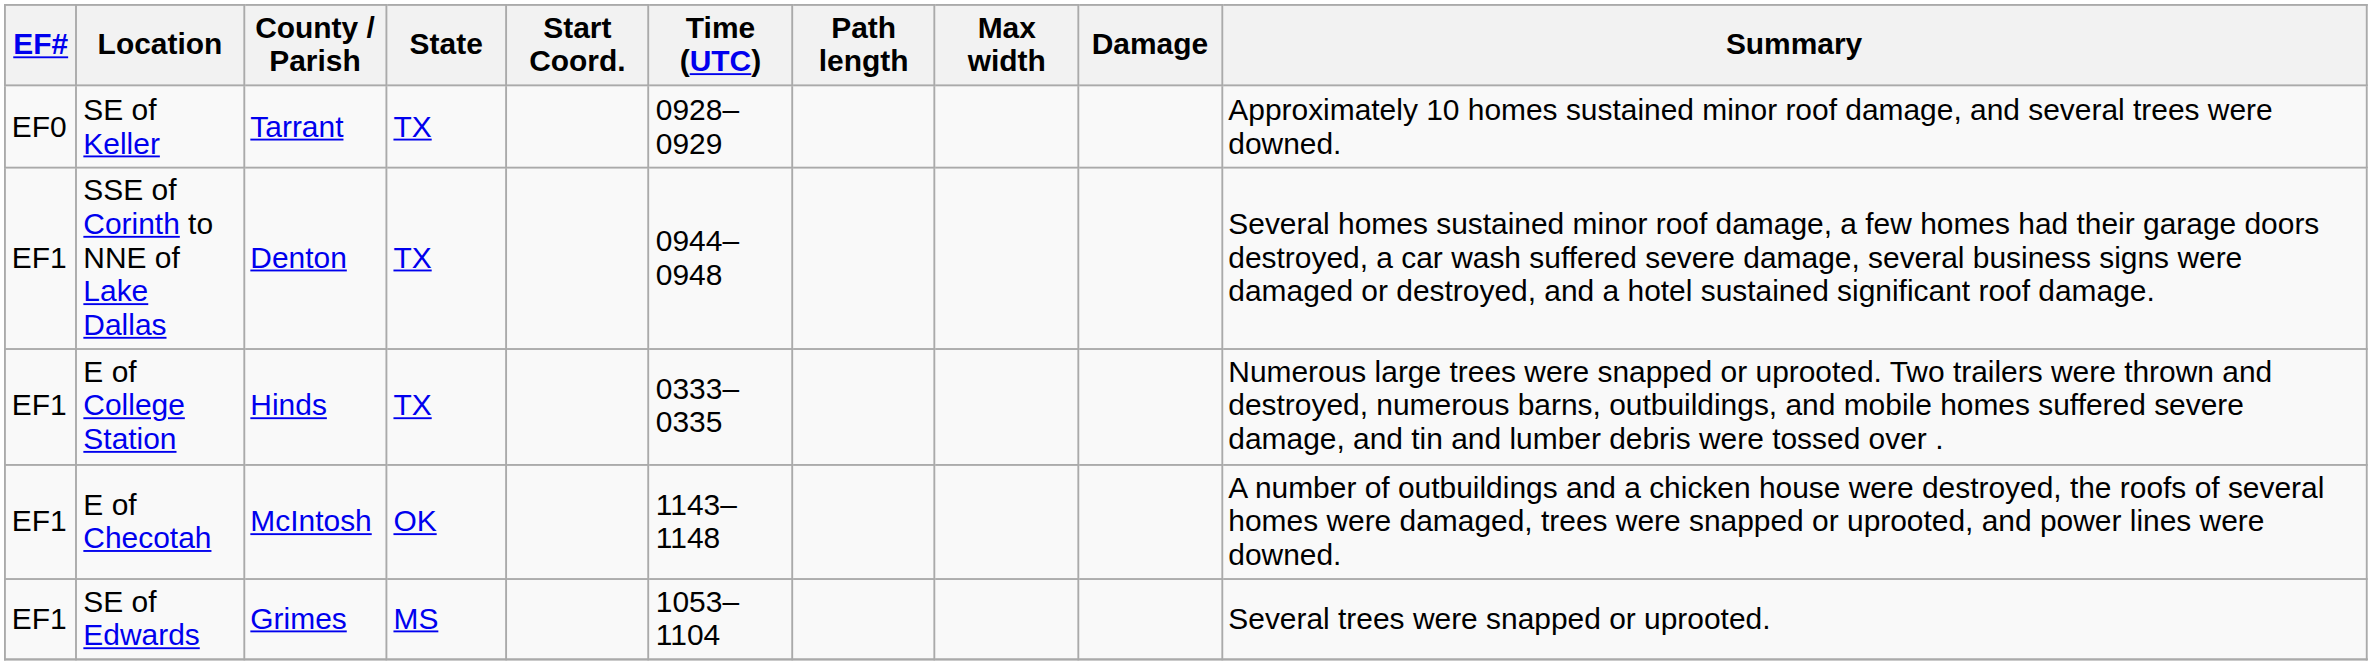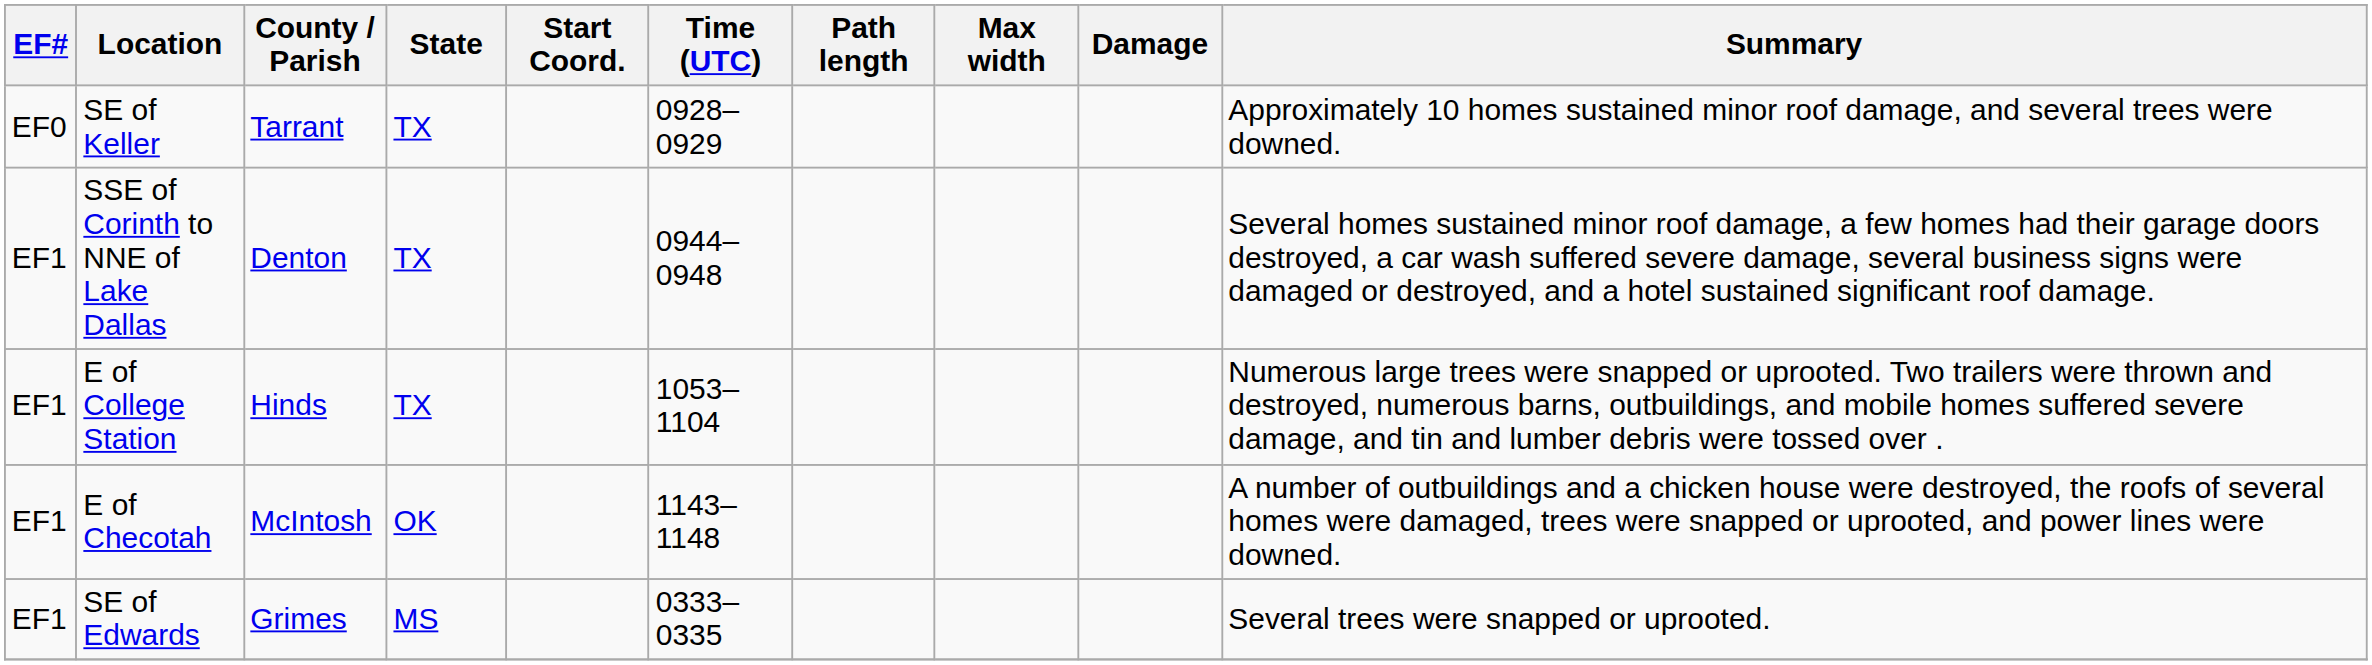(697, 406) 0333–0335 -> (697, 406) 1053–1104
(697, 618) 1053–1104 -> (697, 618) 0333–0335
